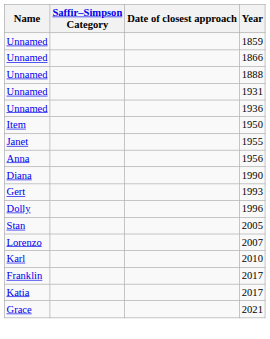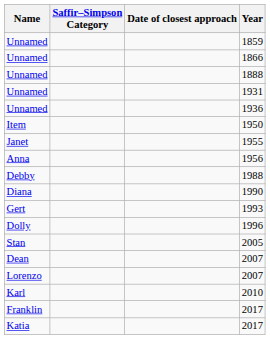+ row: (21, 175)
+ row: (18, 259)
- row: (19, 309)
